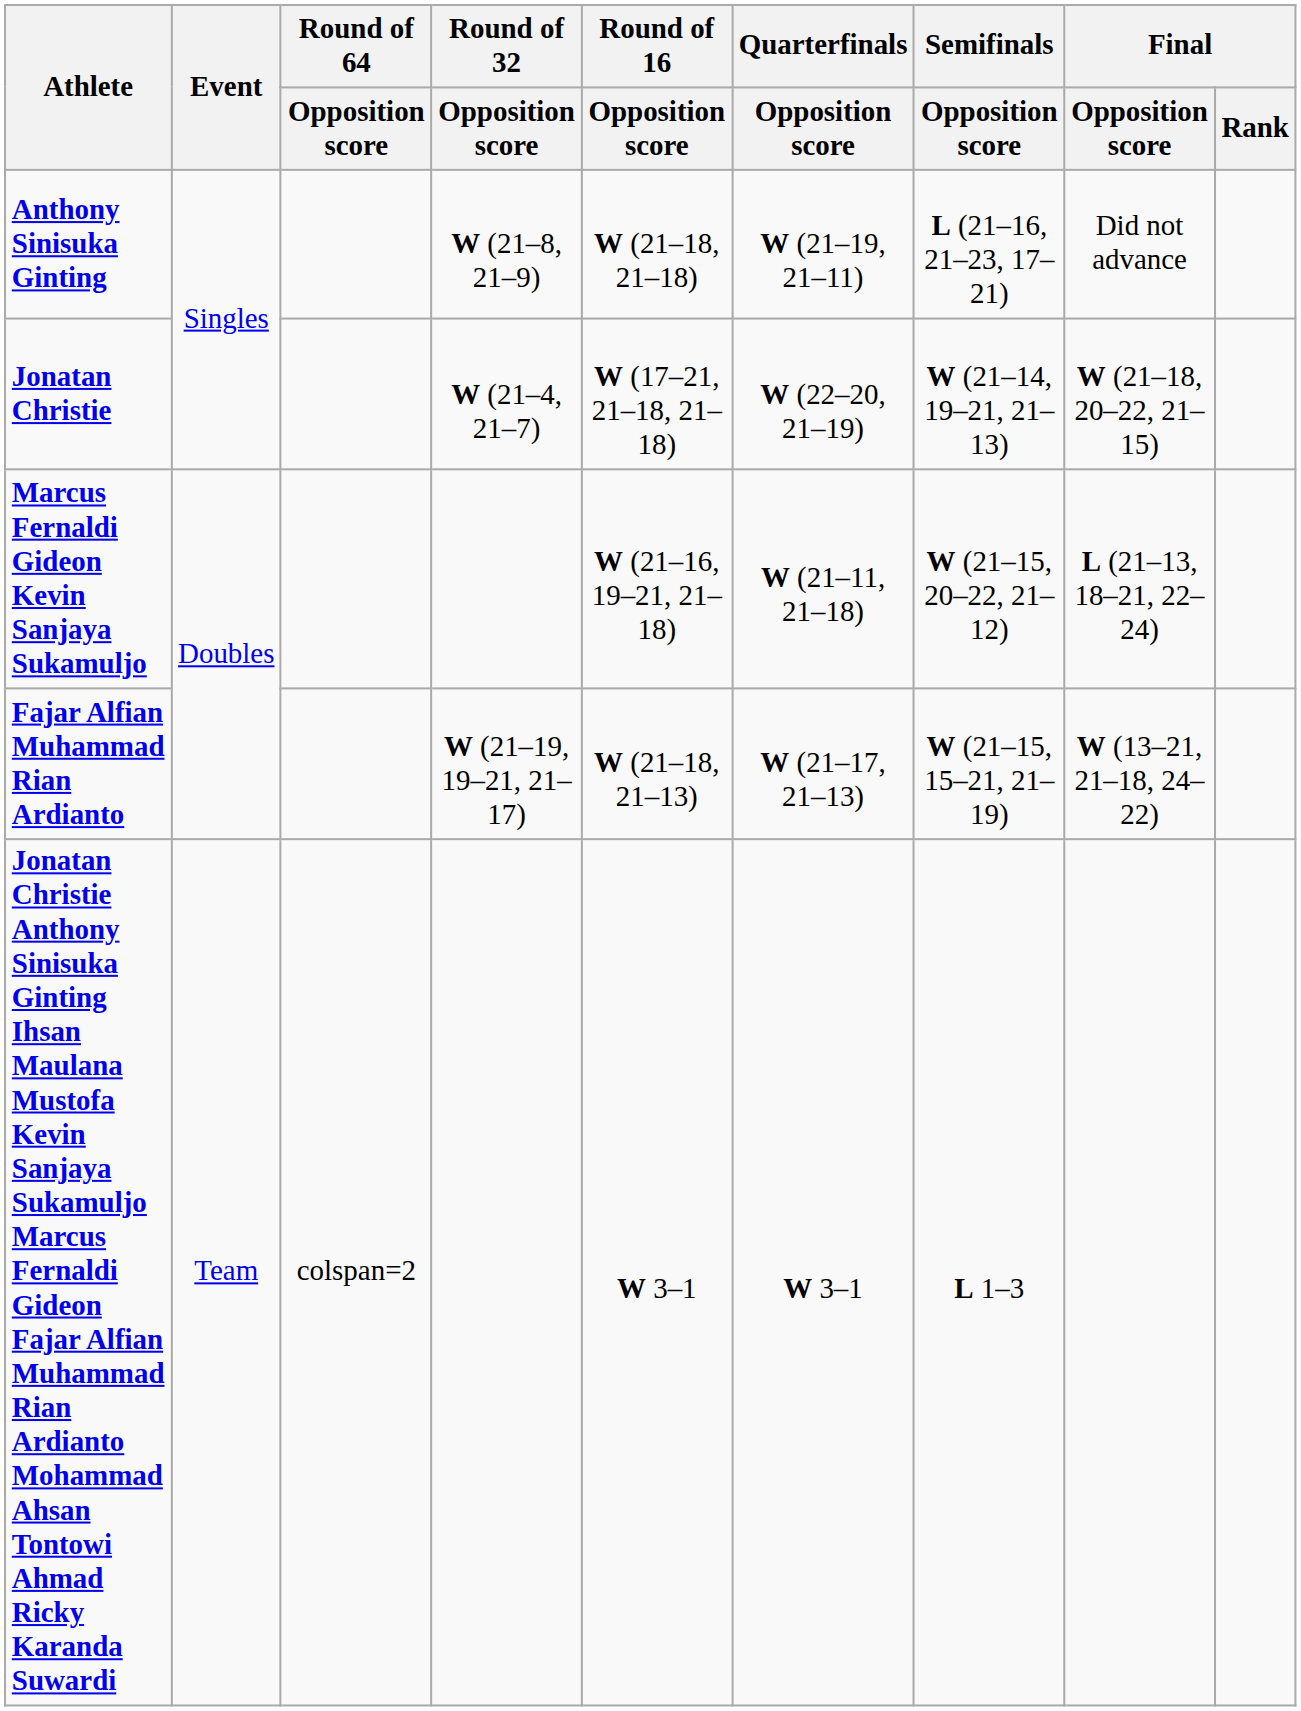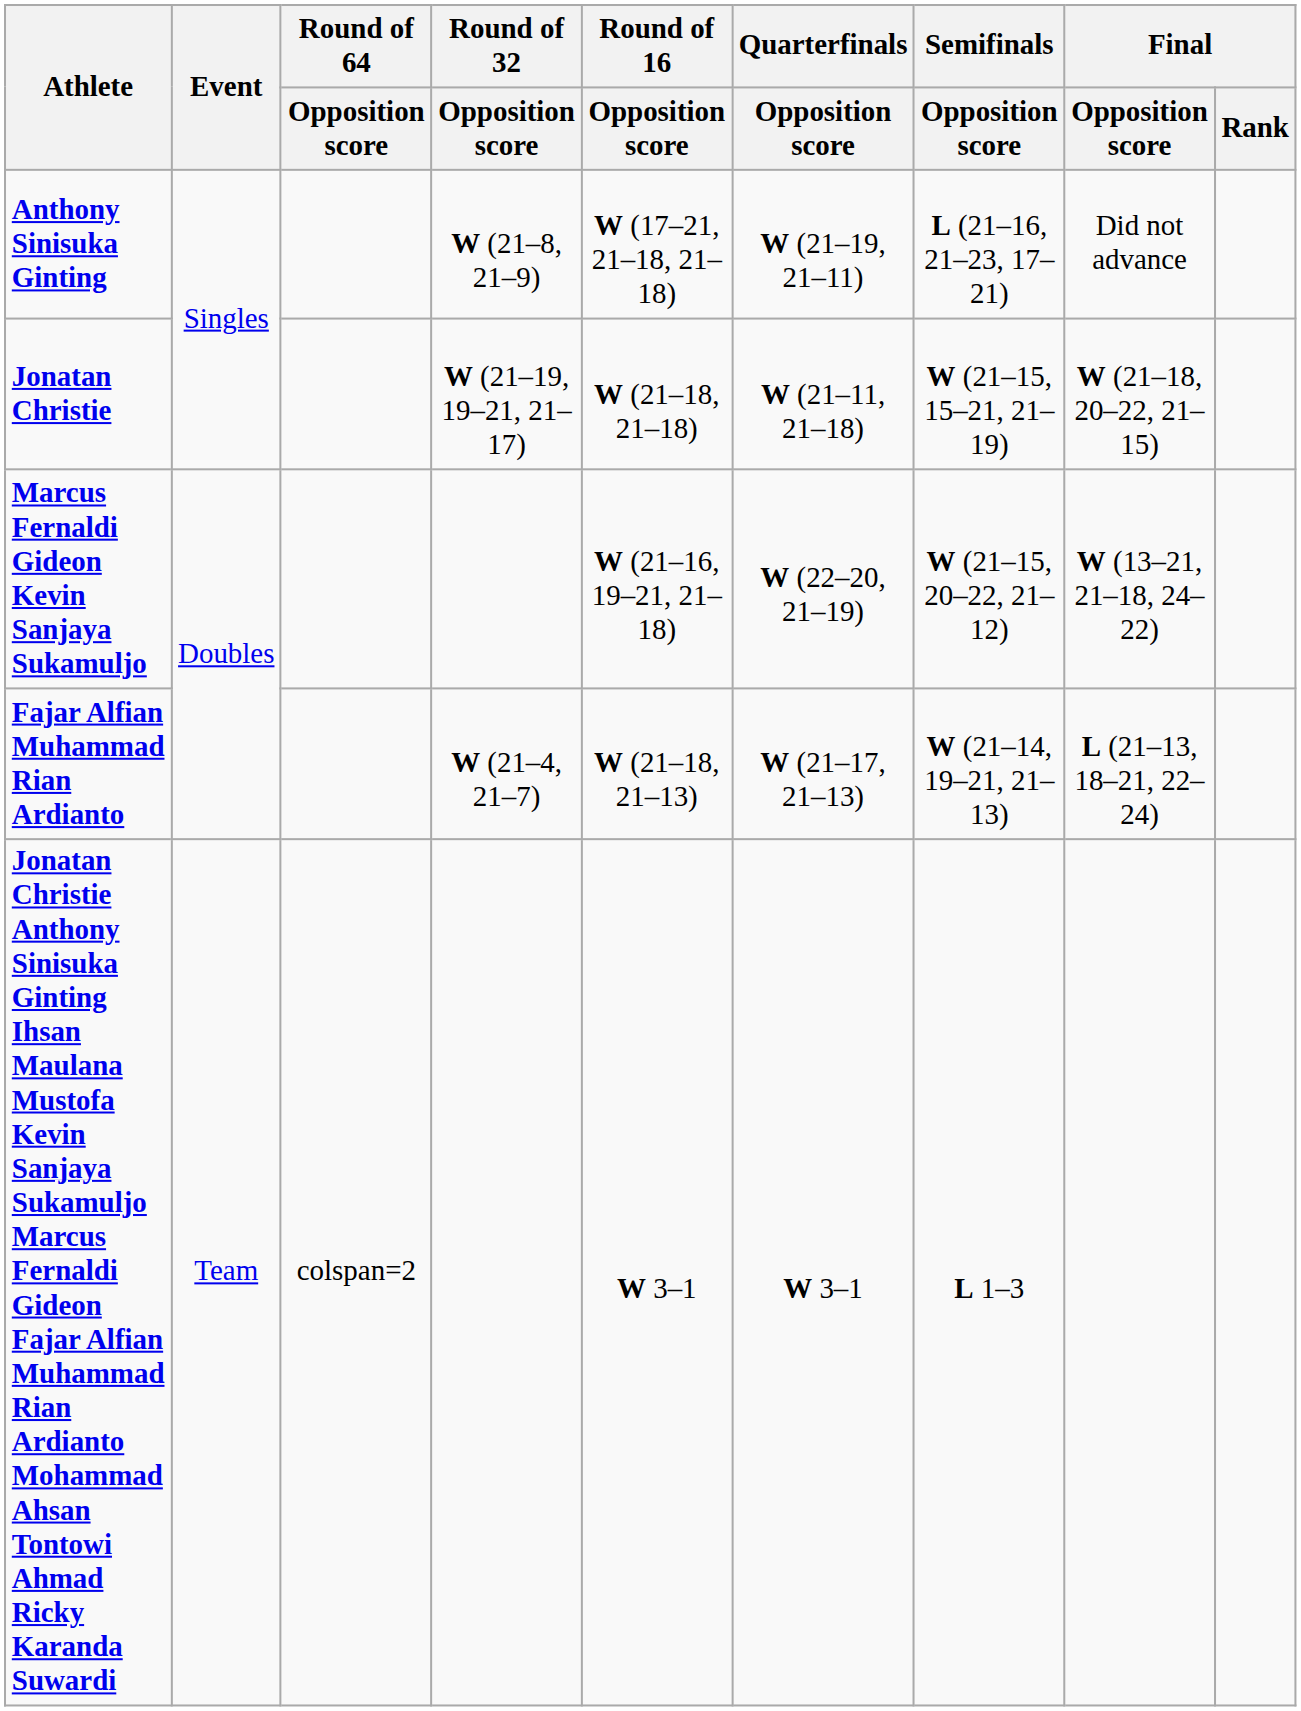(657, 260) W (21–18, 21–18) -> (657, 260) W (17–21, 21–18, 21–18)
(507, 411) W (21–4, 21–7) -> (507, 411) W (21–19, 19–21, 21–17)
(657, 411) W (17–21, 21–18, 21–18) -> (657, 411) W (21–18, 21–18)
(823, 411) W (22–20, 21–19) -> (823, 411) W (21–11, 21–18)
(989, 411) W (21–14, 19–21, 21–13) -> (989, 411) W (21–15, 15–21, 21–19)
(823, 595) W (21–11, 21–18) -> (823, 595) W (22–20, 21–19)
(1140, 595) L (21–13, 18–21, 22–24) -> (1140, 595) W (13–21, 21–18, 24–22)
(507, 779) W (21–19, 19–21, 21–17) -> (507, 779) W (21–4, 21–7)
(989, 779) W (21–15, 15–21, 21–19) -> (989, 779) W (21–14, 19–21, 21–13)
(1140, 779) W (13–21, 21–18, 24–22) -> (1140, 779) L (21–13, 18–21, 22–24)
